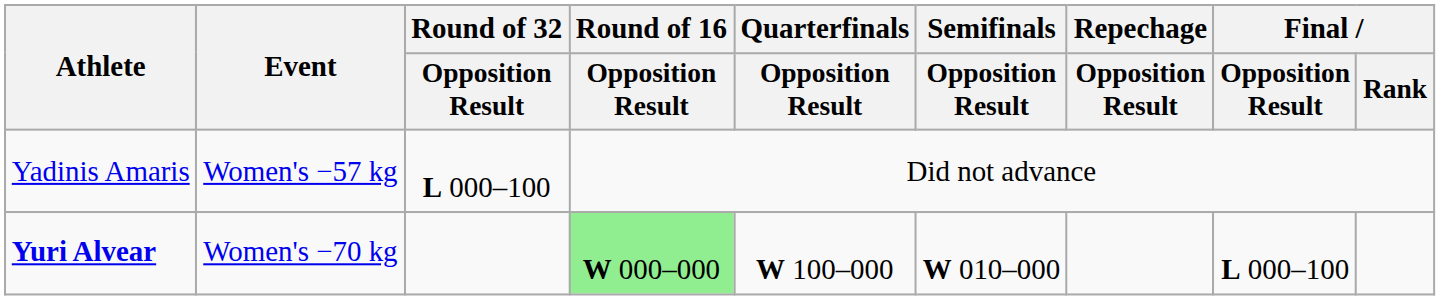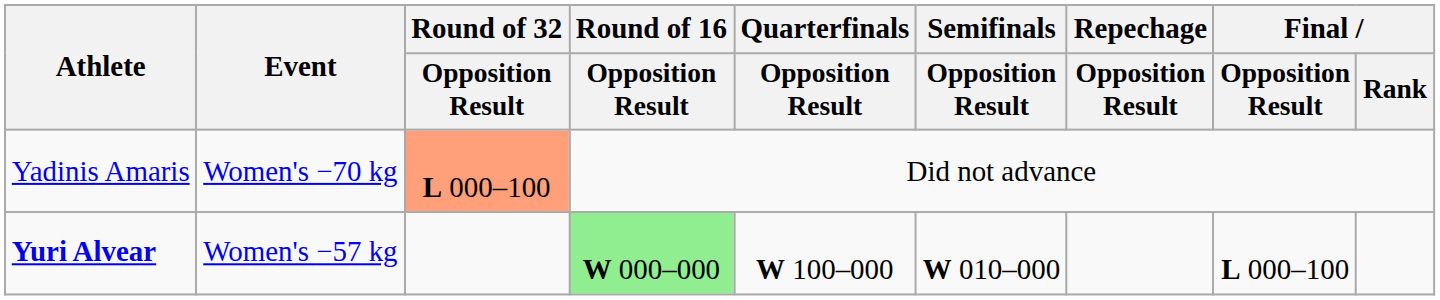(300, 170) Women's −57 kg -> (300, 170) Women's −70 kg
(487, 187) no background -> (487, 187) lightsalmon background
(300, 252) Women's −70 kg -> (300, 252) Women's −57 kg
